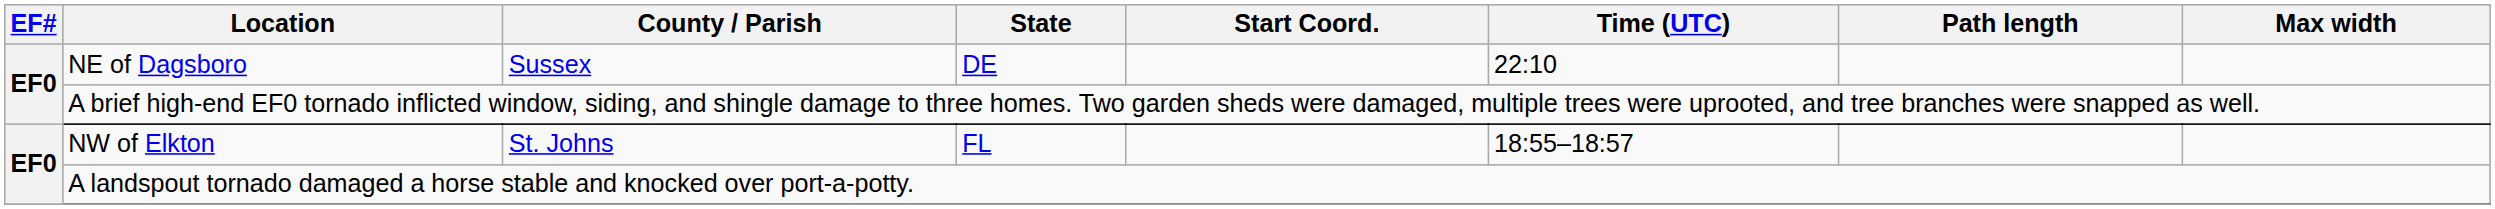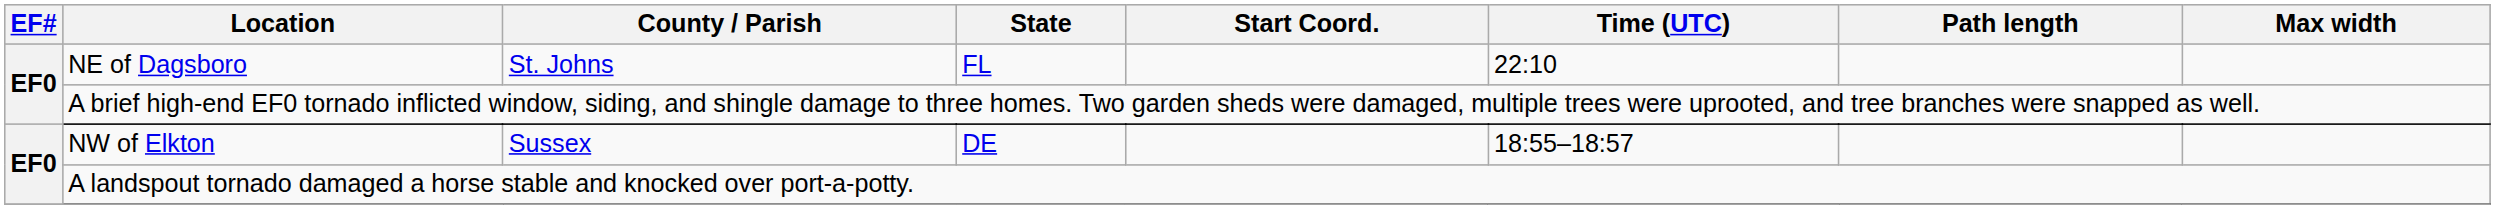(550, 64) Sussex -> (561, 64) St. Johns
(980, 64) DE -> (977, 64) FL
(561, 143) St. Johns -> (550, 143) Sussex
(977, 143) FL -> (980, 143) DE
